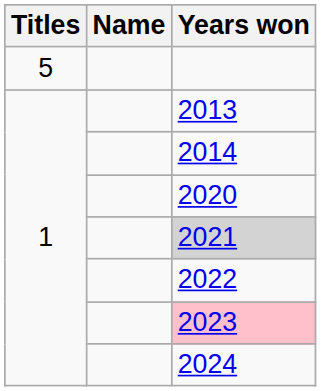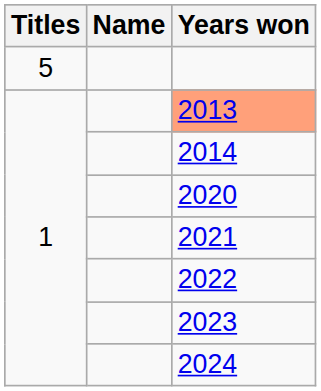(207, 110) no background -> (207, 110) lightsalmon background
(207, 237) lightgrey background -> (207, 237) no background
(207, 322) pink background -> (207, 322) no background
